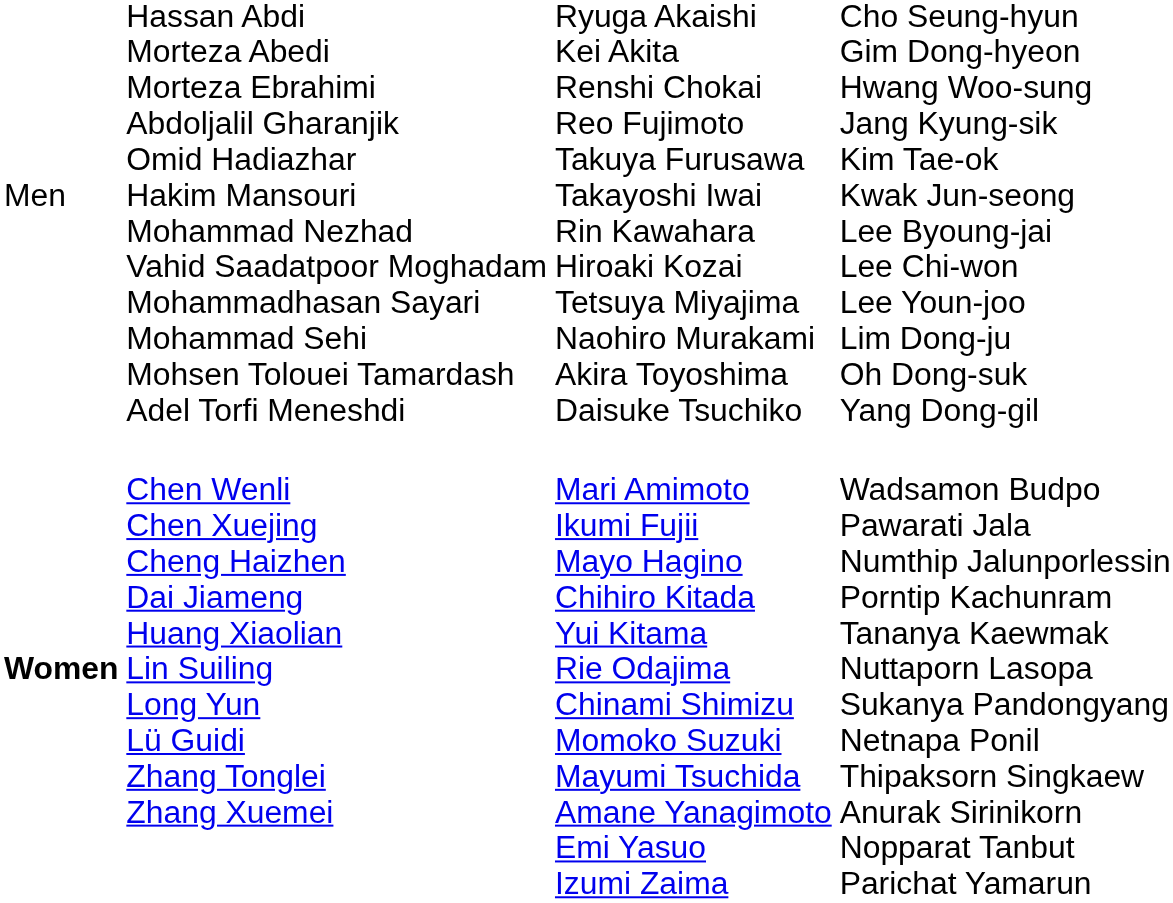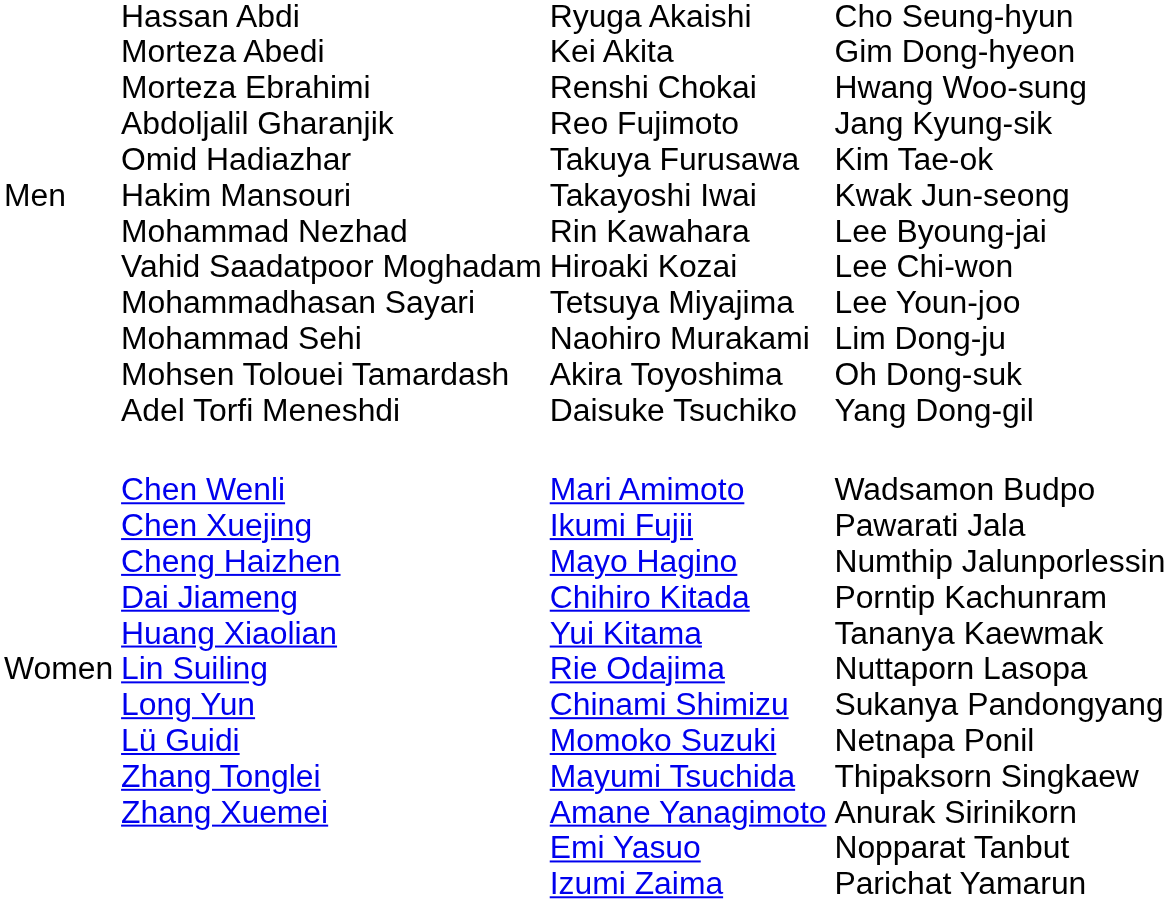(61, 668) bold -> (59, 668) normal
